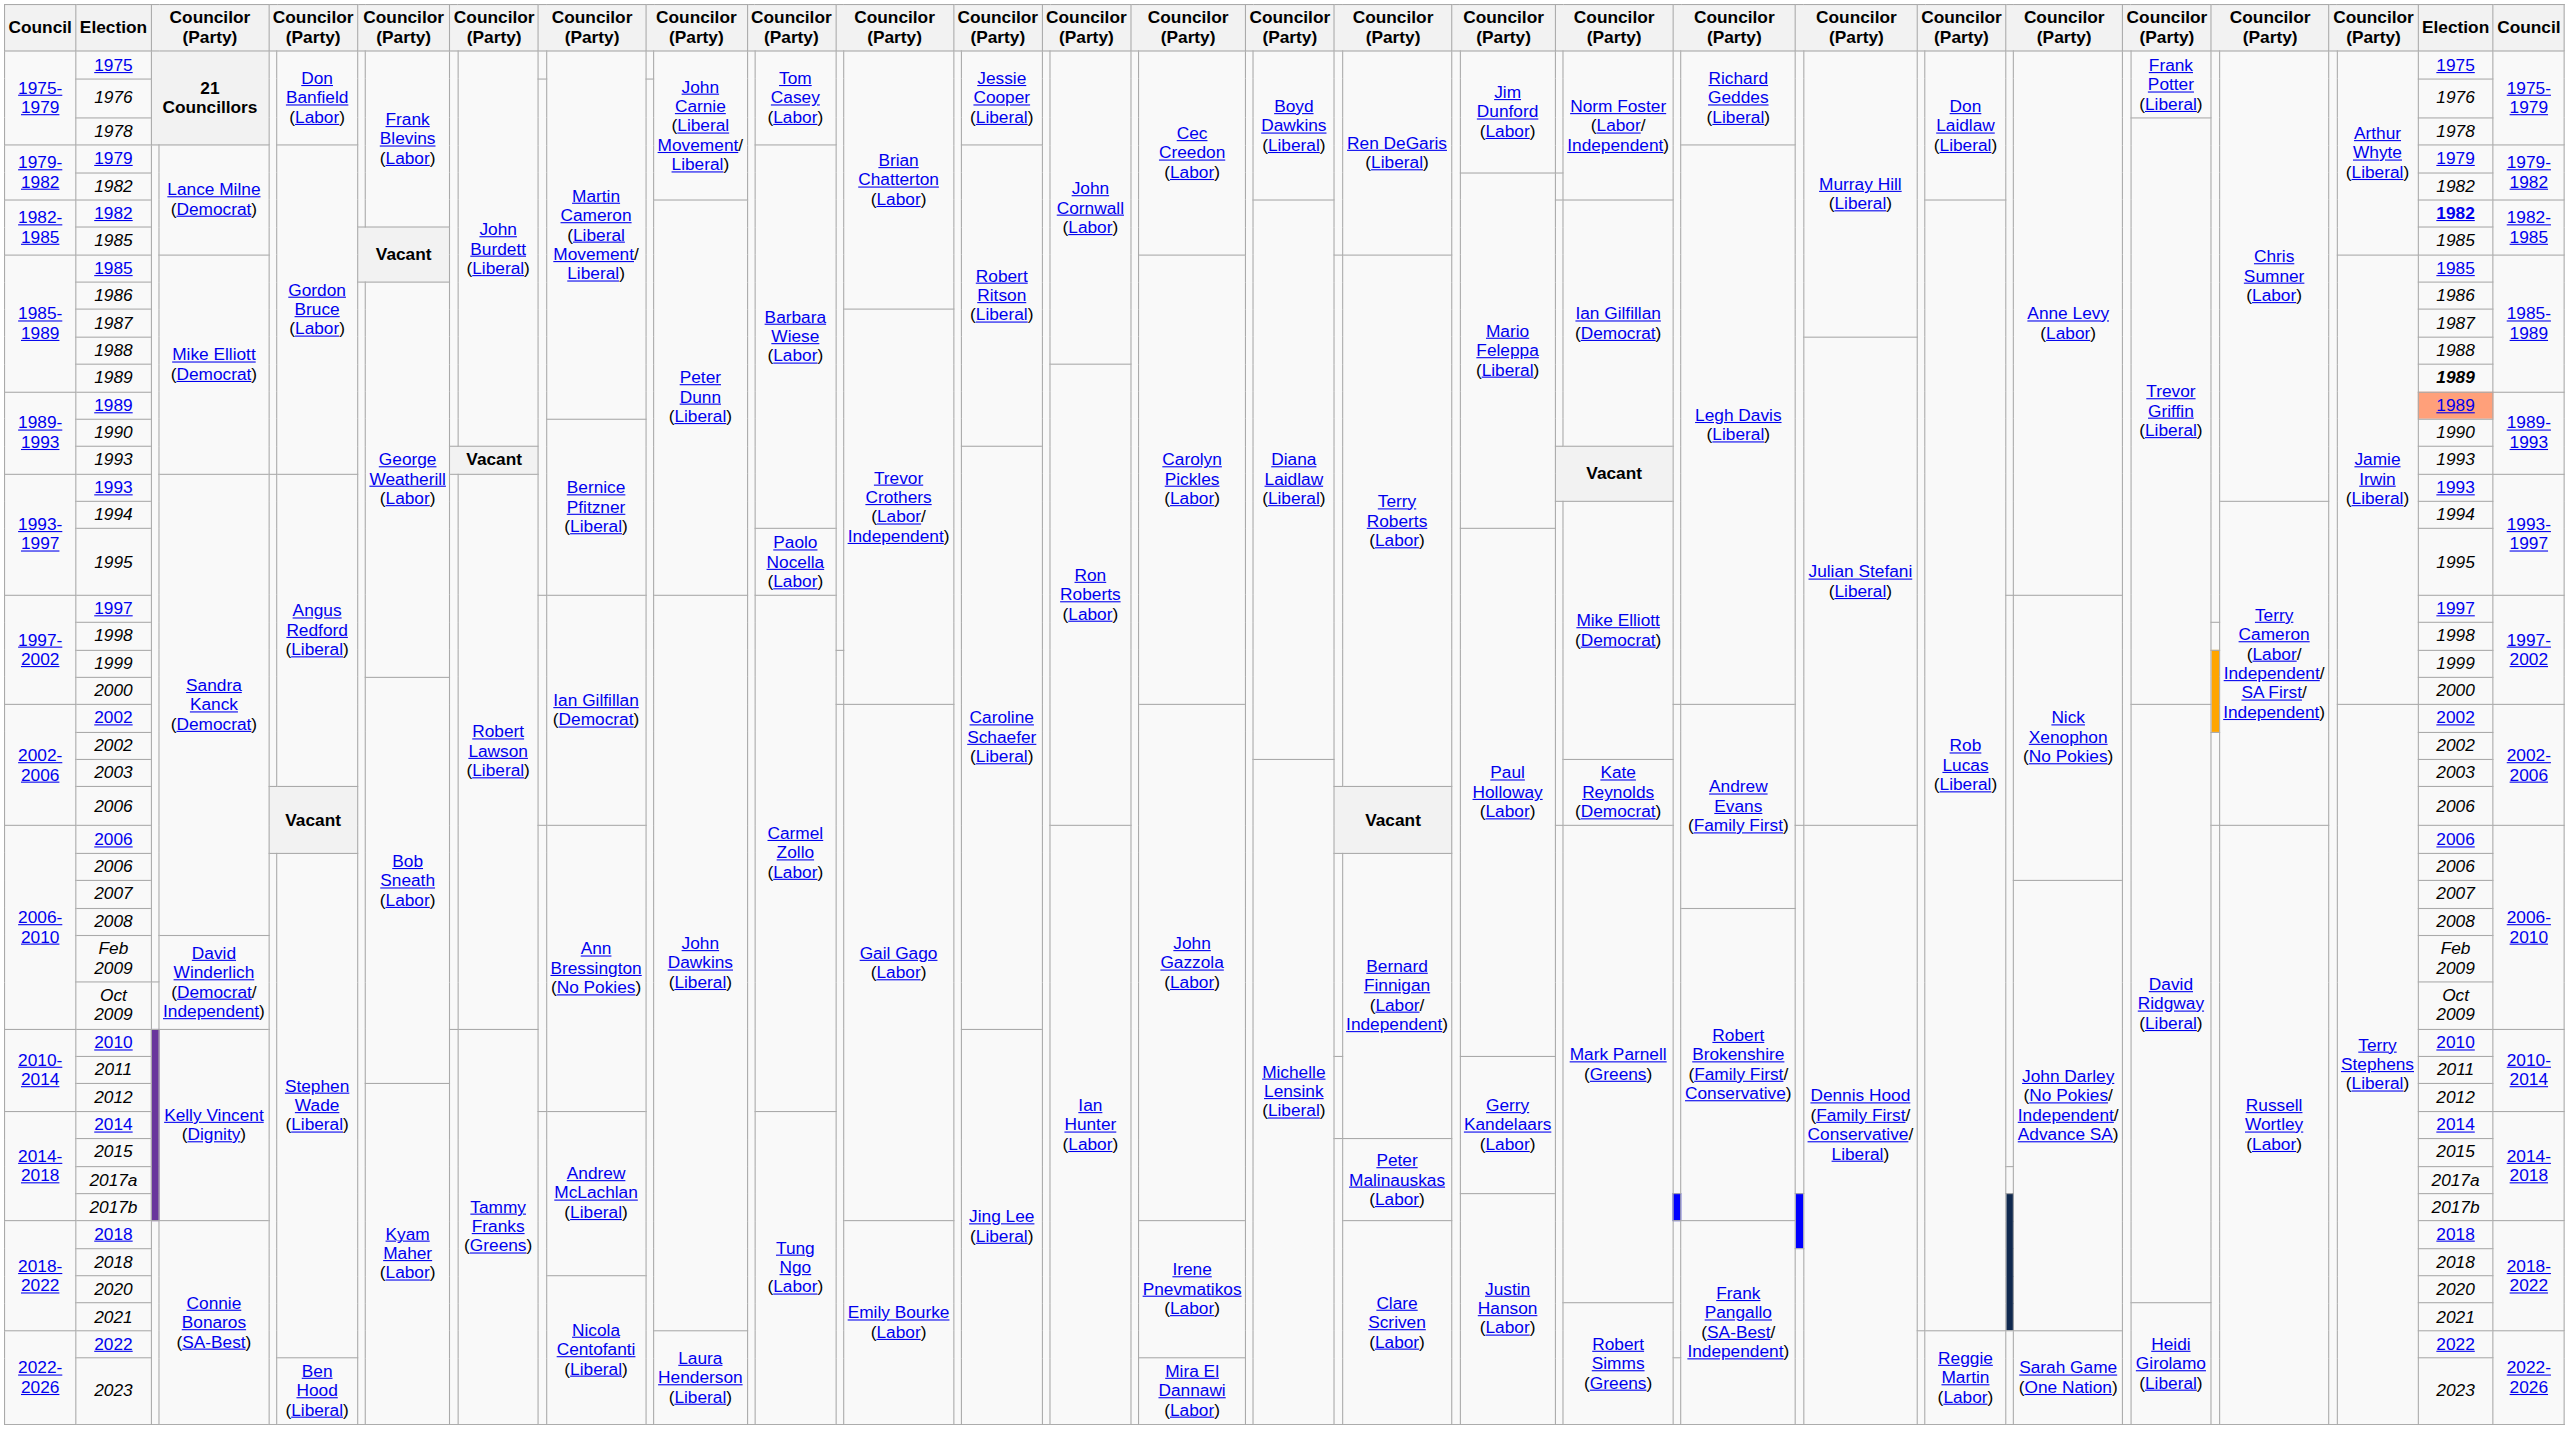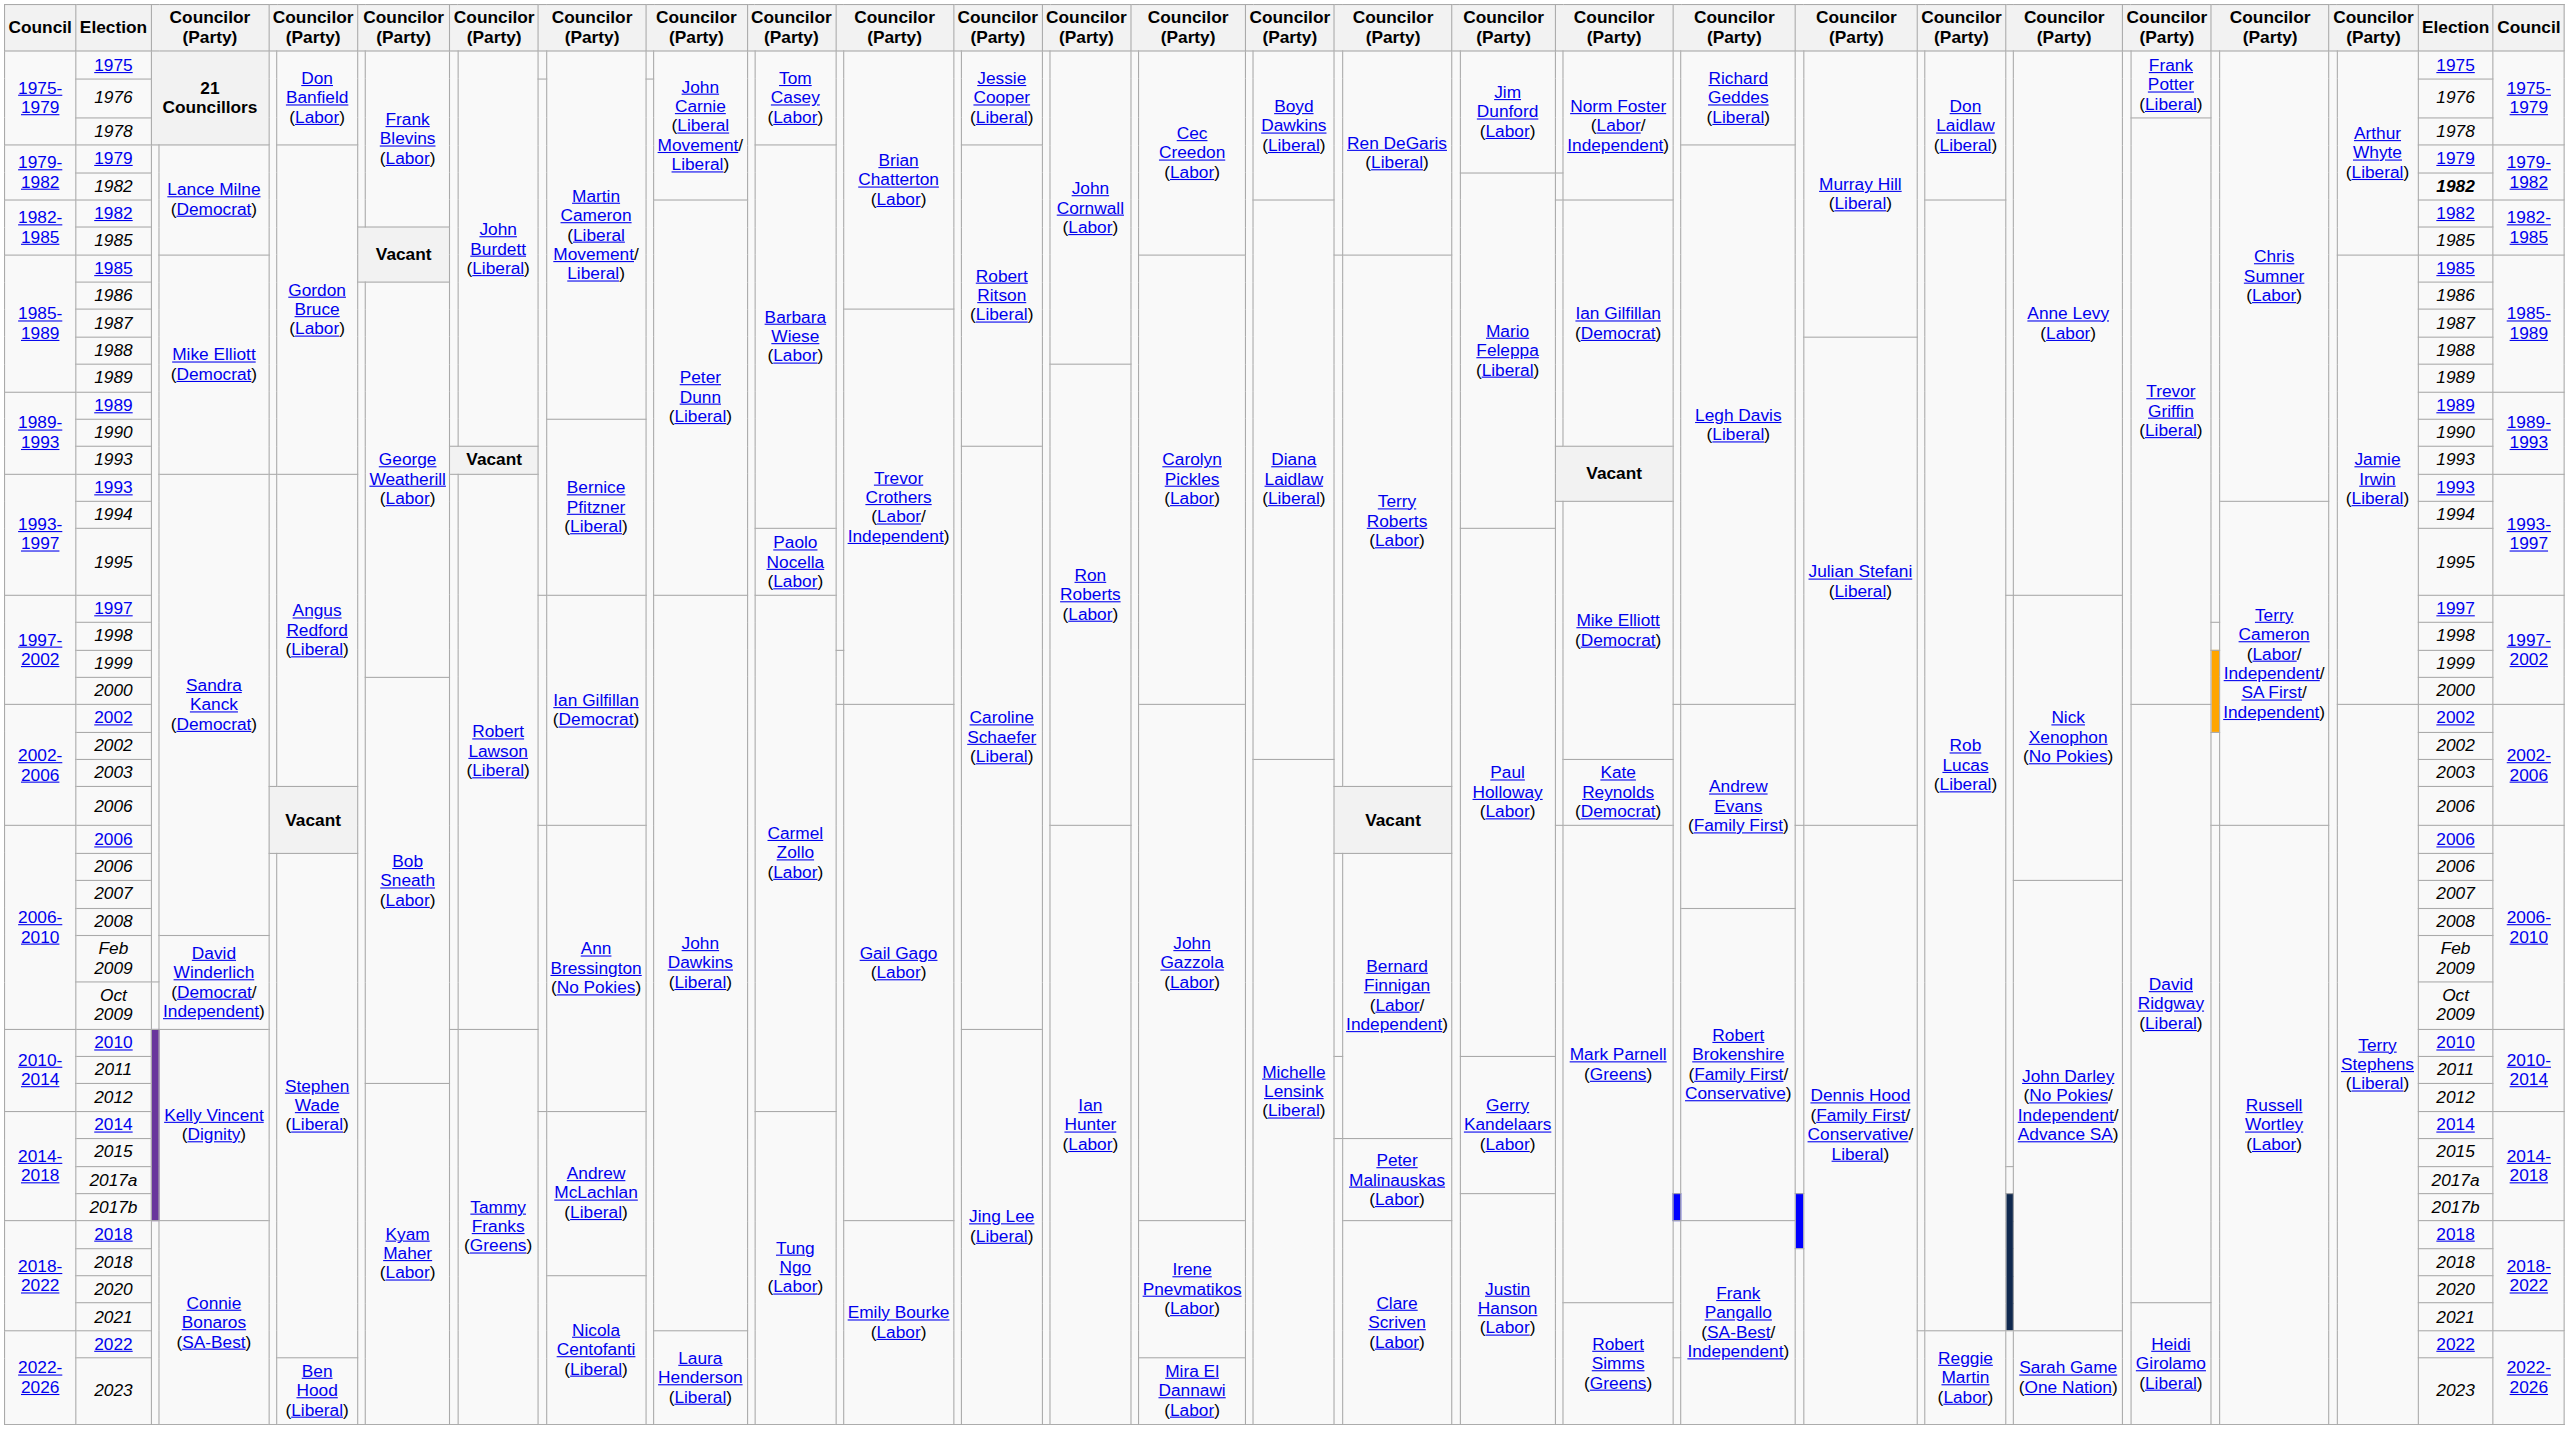(2456, 186) normal -> (2456, 186) bold
(2456, 213) bold -> (2456, 213) normal
(2456, 377) bold -> (2456, 377) normal
(2456, 405) lightsalmon background -> (2456, 405) no background
